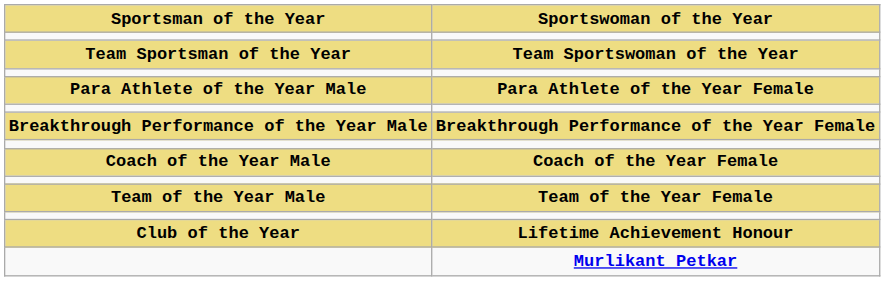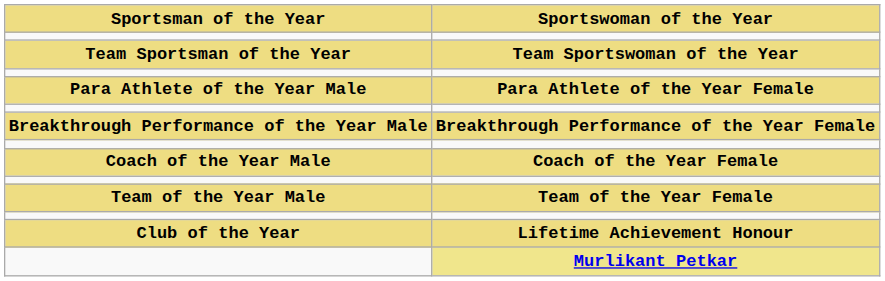(656, 261) no background -> (656, 261) khaki background
